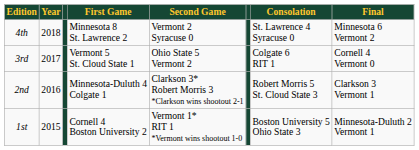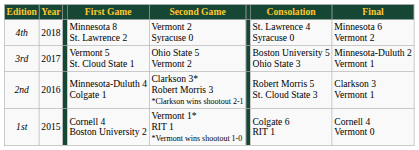(271, 58) Colgate 6 RIT 1 -> (291, 58) Boston University 5 Ohio State 3
(354, 58) Cornell 4 Vermont 0 -> (373, 58) Minnesota-Duluth 2 Vermont 1
(291, 127) Boston University 5 Ohio State 3 -> (271, 127) Colgate 6 RIT 1
(373, 127) Minnesota-Duluth 2 Vermont 1 -> (354, 127) Cornell 4 Vermont 0
